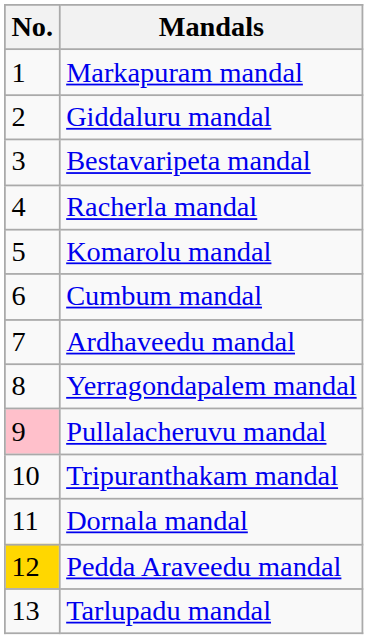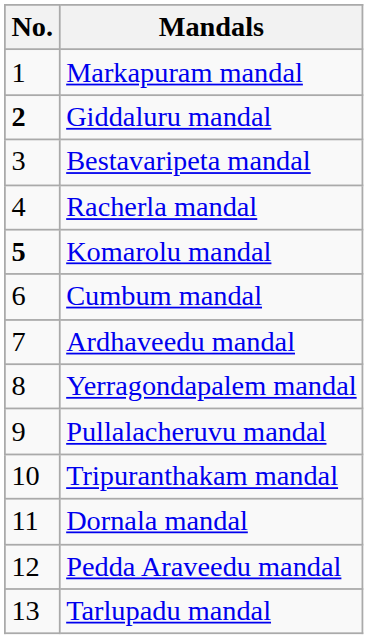(18, 116) normal -> (18, 116) bold
(18, 251) normal -> (18, 251) bold
(18, 431) pink background -> (18, 431) no background
(26, 565) gold background -> (26, 565) no background
